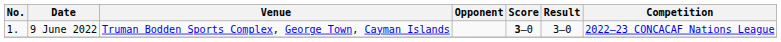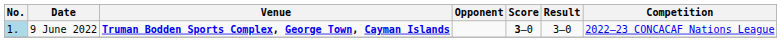(13, 29) no background -> (13, 29) lightblue background
(276, 29) normal -> (276, 29) bold
